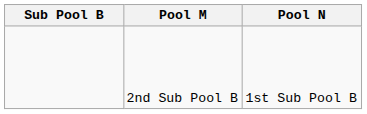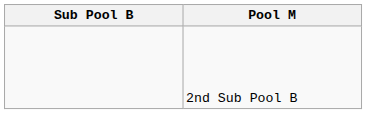- column: (302, 15)
